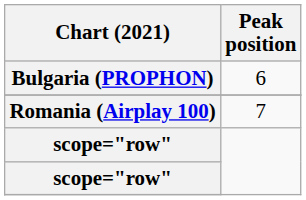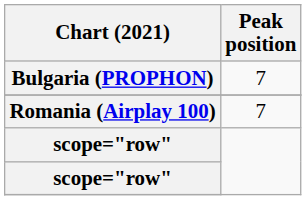(261, 77) 6 -> (261, 77) 7
